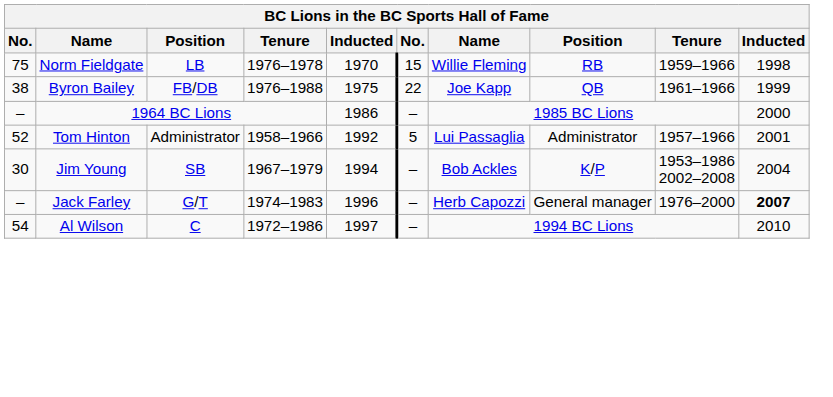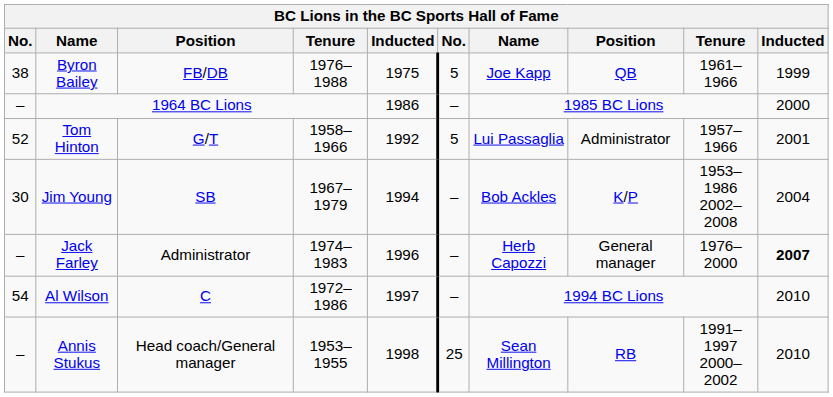- row: (91, 64)
(413, 88) 22 -> (454, 73) 5
(195, 137) Administrator -> (206, 138) G/T
(195, 202) G/T -> (206, 255) Administrator
+ row: (77, 354)
